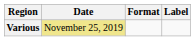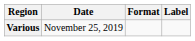(83, 28) khaki background -> (83, 28) no background
